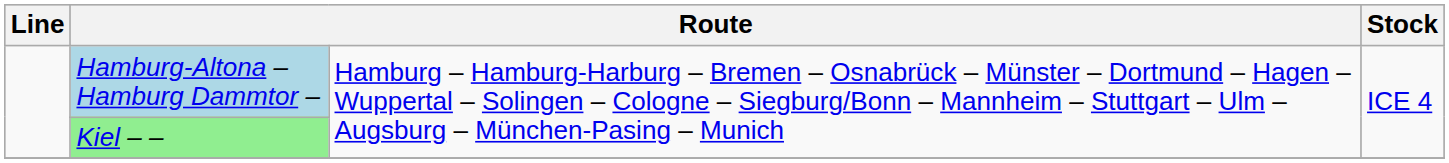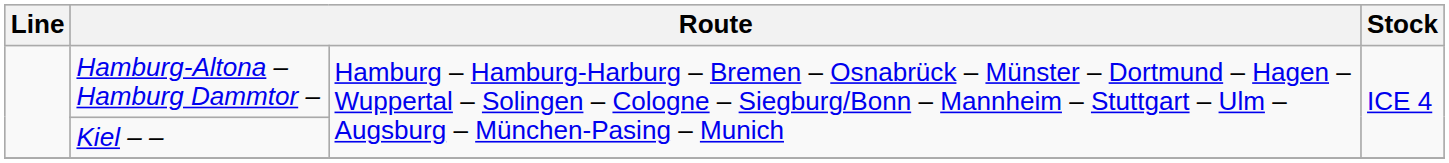(198, 81) lightblue background -> (198, 81) no background
(120, 137) lightgreen background -> (120, 137) no background
